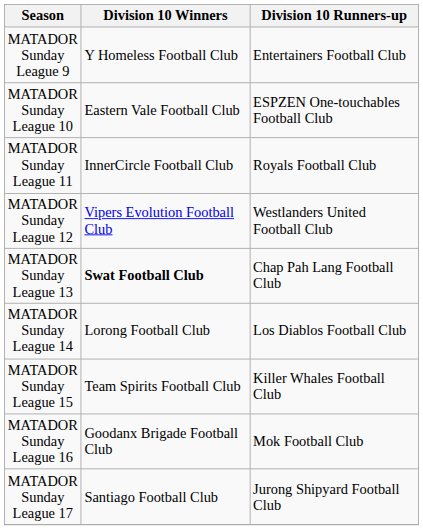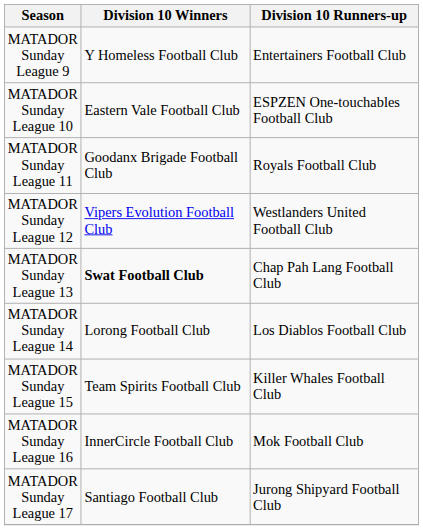(159, 165) InnerCircle Football Club -> (161, 165) Goodanx Brigade Football Club
(161, 441) Goodanx Brigade Football Club -> (159, 441) InnerCircle Football Club
